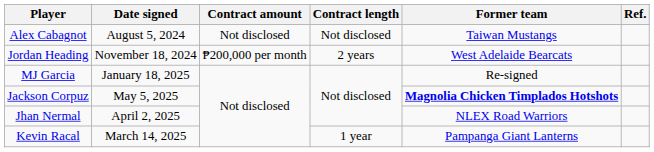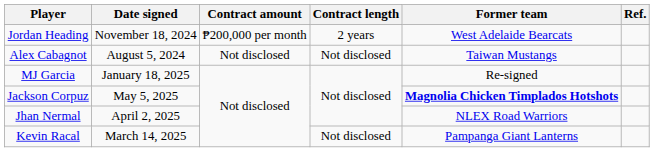rows swapped: (48, 34) <-> (48, 55)
(356, 136) 1 year -> (356, 136) Not disclosed
